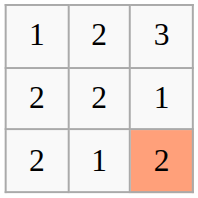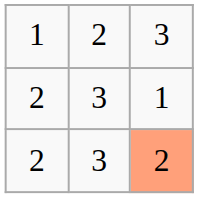(99, 98) 2 -> (99, 98) 3
(99, 160) 1 -> (99, 160) 3
